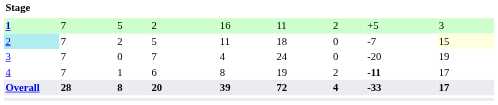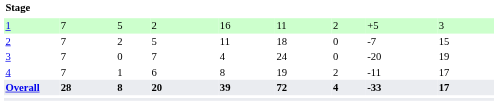(8, 26) bold -> (8, 26) normal
(8, 41) paleturquoise background -> (8, 41) no background
(444, 41) lightyellow background -> (444, 41) no background
(374, 72) bold -> (374, 72) normal
